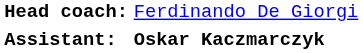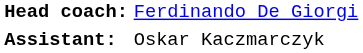(229, 39) bold -> (229, 39) normal
